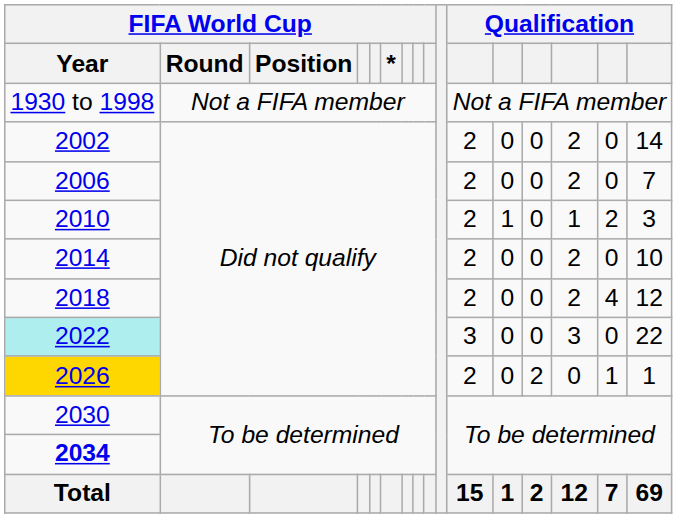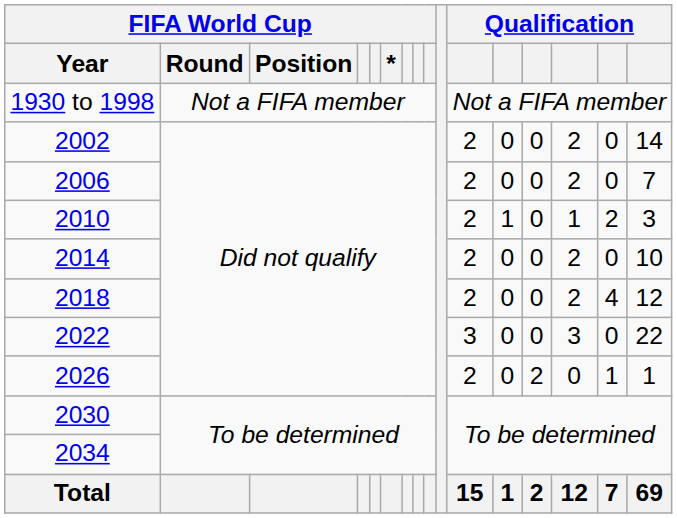(82, 336) paleturquoise background -> (82, 336) no background
(82, 375) gold background -> (82, 375) no background
(82, 453) bold -> (82, 453) normal
